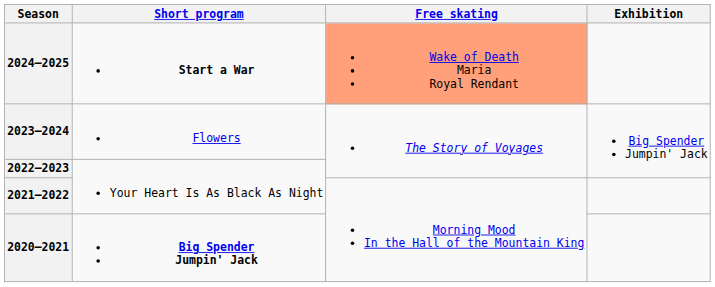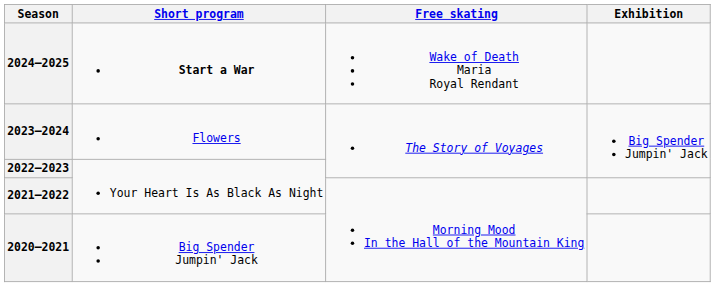(457, 70) lightsalmon background -> (457, 70) no background
(199, 254) bold -> (199, 254) normal
